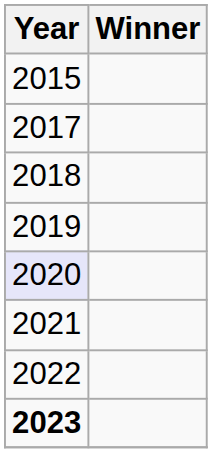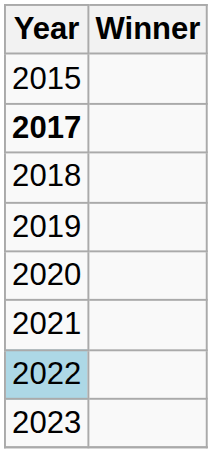(47, 127) normal -> (47, 127) bold
(47, 275) lavender background -> (47, 275) no background
(47, 373) no background -> (47, 373) lightblue background
(47, 422) bold -> (47, 422) normal
